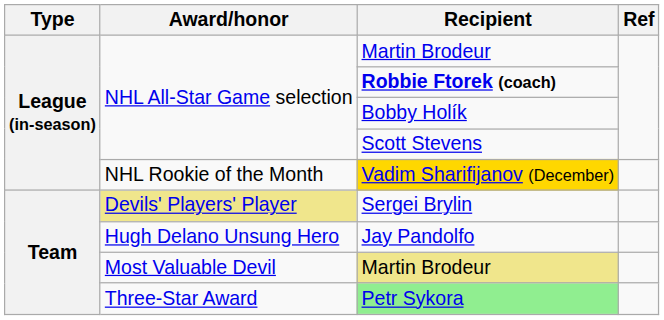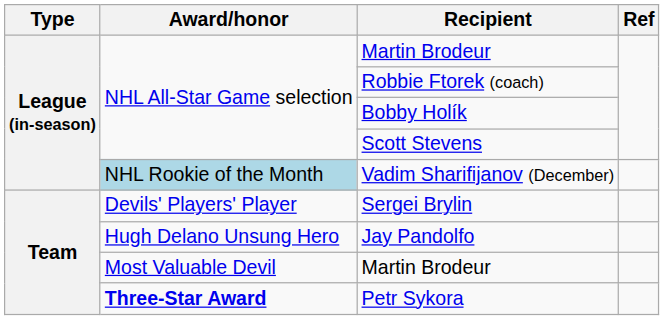(459, 81) bold -> (453, 81) normal
(214, 174) no background -> (214, 174) lightblue background
(488, 174) gold background -> (488, 174) no background
(201, 205) khaki background -> (201, 205) no background
(426, 267) khaki background -> (426, 267) no background
(181, 298) normal -> (186, 298) bold
(413, 298) lightgreen background -> (413, 298) no background
